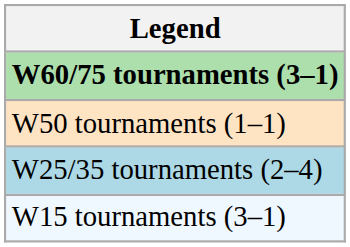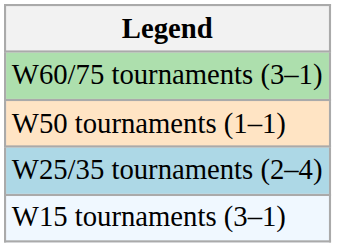(175, 75) bold -> (167, 75) normal
